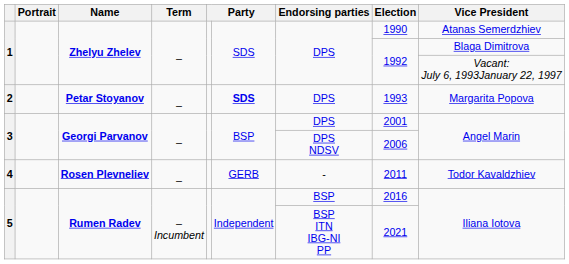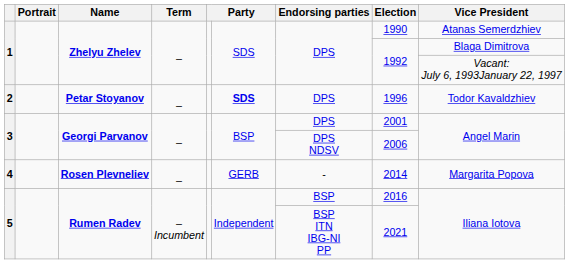(395, 99) 1993 -> (395, 99) 1996
(491, 99) Margarita Popova -> (491, 99) Todor Kavaldzhiev
(395, 174) 2011 -> (395, 174) 2014
(491, 174) Todor Kavaldzhiev -> (491, 174) Margarita Popova
